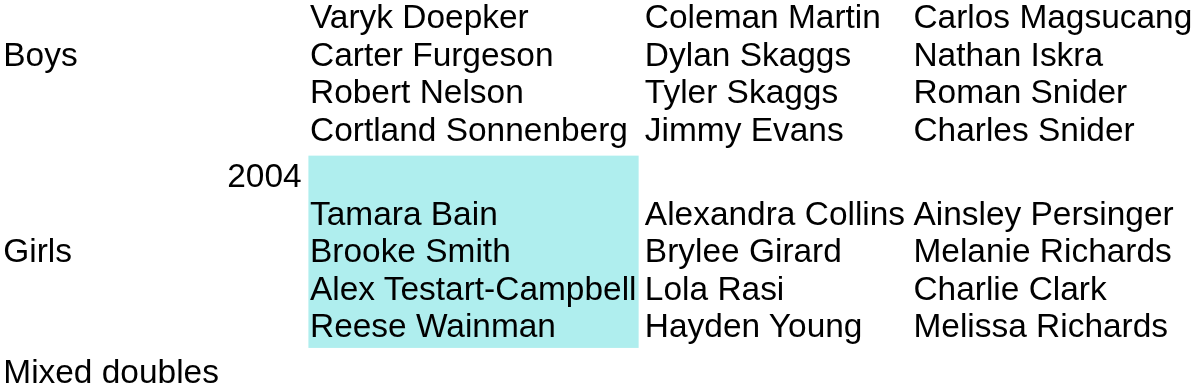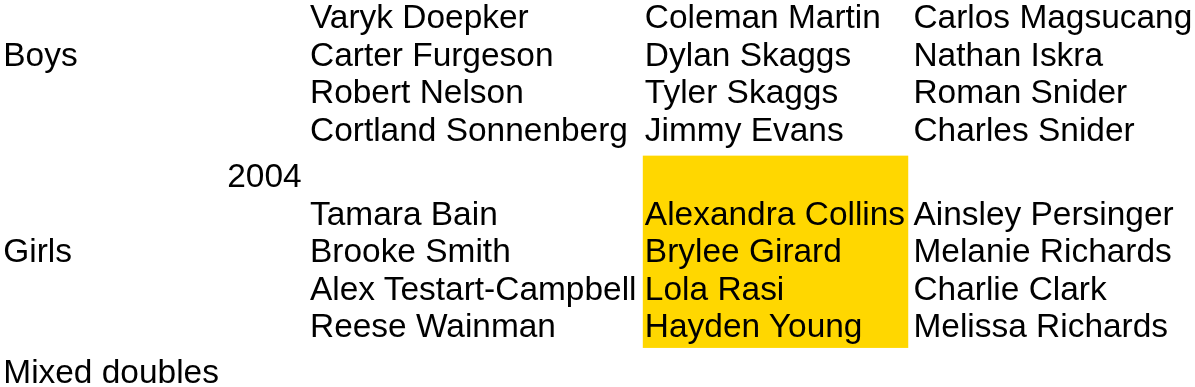(473, 270) paleturquoise background -> (473, 270) no background
(775, 270) no background -> (775, 270) gold background
